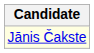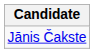(47, 37) lightyellow background -> (47, 37) no background
